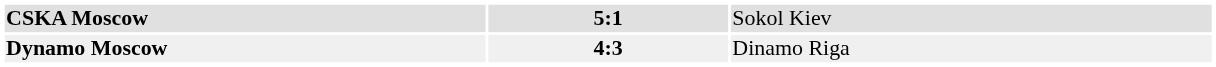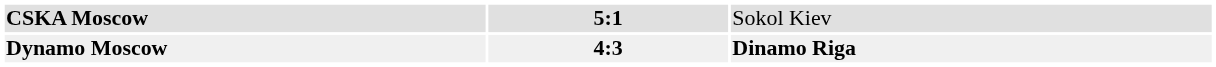(791, 48) normal -> (794, 48) bold
